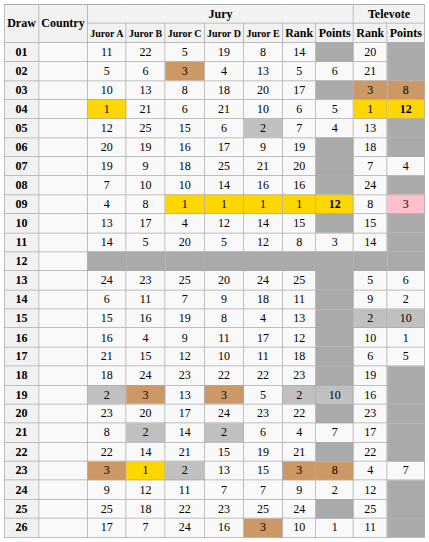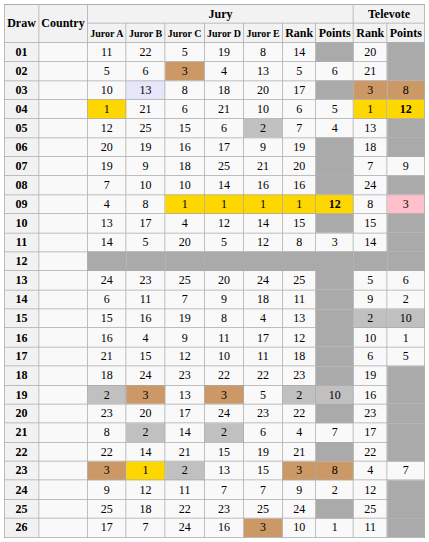(146, 90) no background -> (146, 90) lavender background
(406, 166) 4 -> (406, 166) 9
